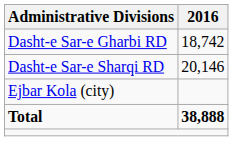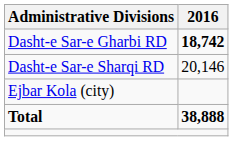(203, 41) normal -> (203, 41) bold
